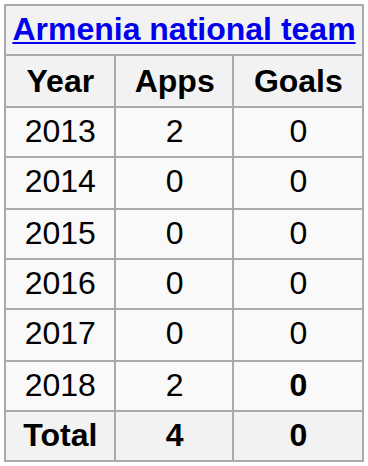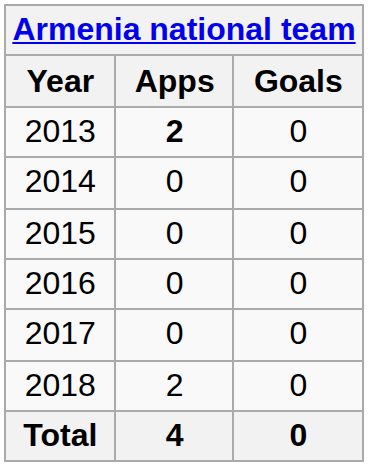(175, 131) normal -> (175, 131) bold
(298, 385) bold -> (298, 385) normal
